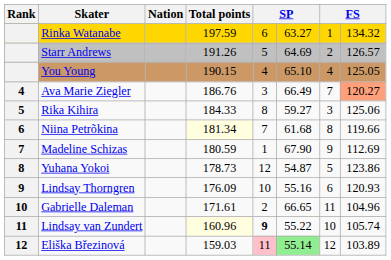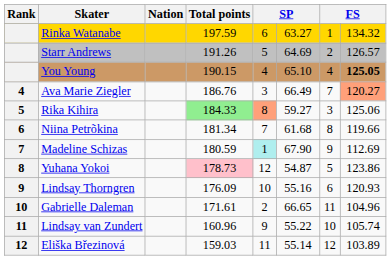(363, 71) normal -> (363, 71) bold
(220, 110) no background -> (220, 110) lightgreen background
(265, 110) no background -> (265, 110) lightsalmon background
(220, 129) lightyellow background -> (220, 129) no background
(265, 149) no background -> (265, 149) paleturquoise background
(220, 168) no background -> (220, 168) pink background
(220, 226) lightyellow background -> (220, 226) no background
(265, 226) bold -> (265, 226) normal
(265, 245) pink background -> (265, 245) no background
(298, 245) lightgreen background -> (298, 245) no background
